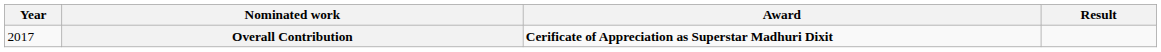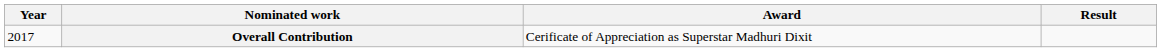(679, 36) bold -> (669, 36) normal
